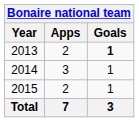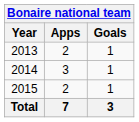(110, 51) bold -> (110, 51) normal
